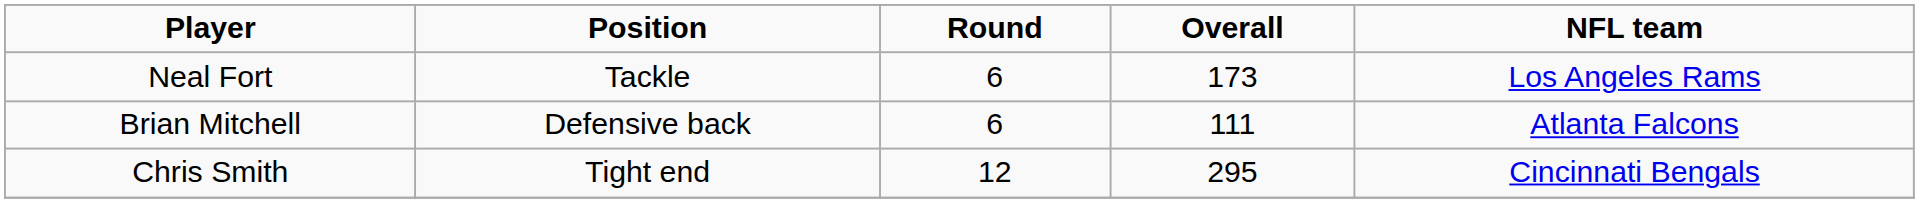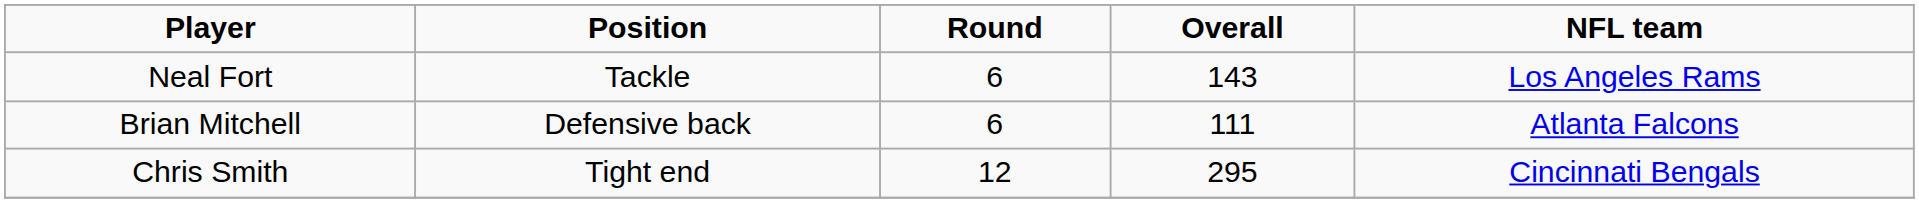(1232, 76) 173 -> (1232, 76) 143
